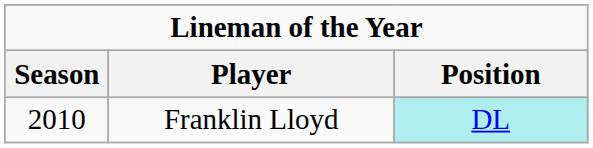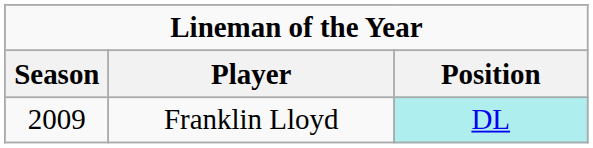(57, 119) 2010 -> (57, 119) 2009
